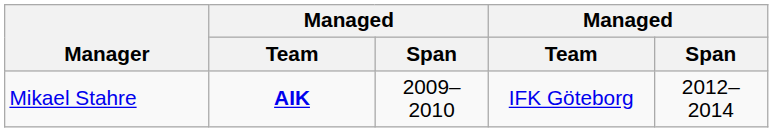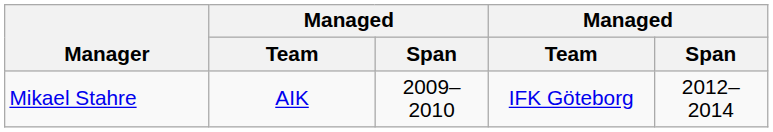(292, 98) bold -> (292, 98) normal
